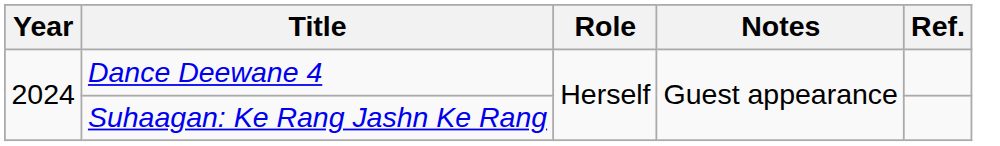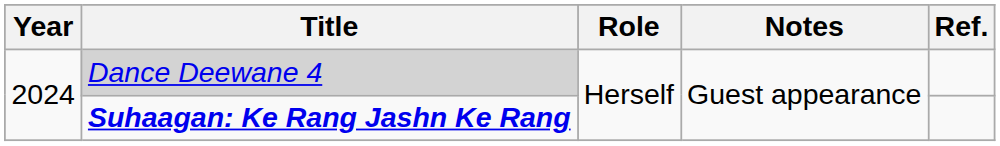(205, 72) no background -> (205, 72) lightgrey background
(318, 117) normal -> (329, 117) bold
